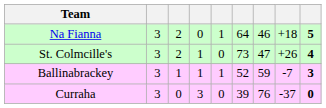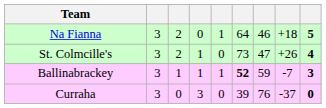(243, 73) normal -> (243, 73) bold
